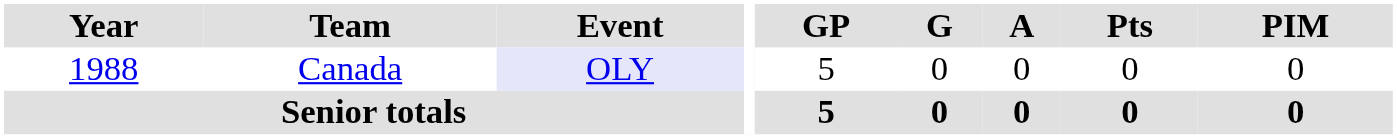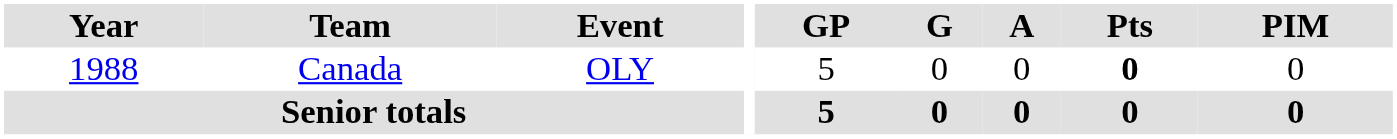(620, 68) lavender background -> (620, 68) no background
(1130, 68) normal -> (1130, 68) bold
